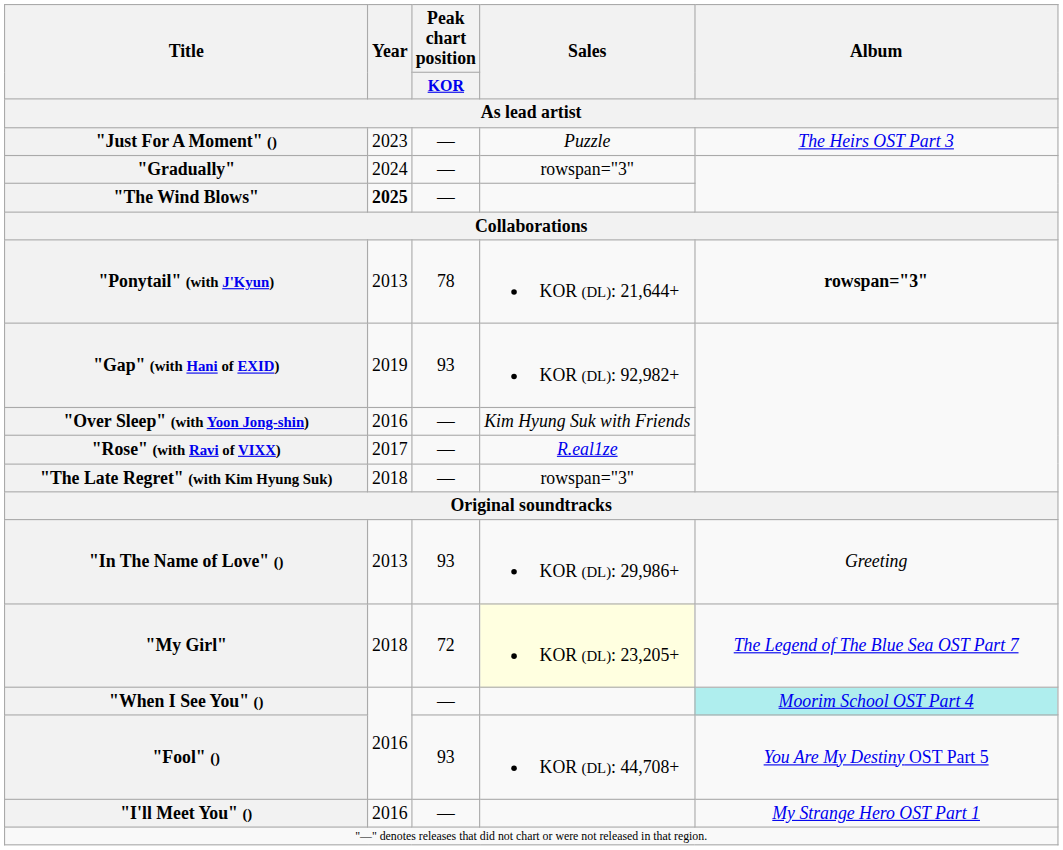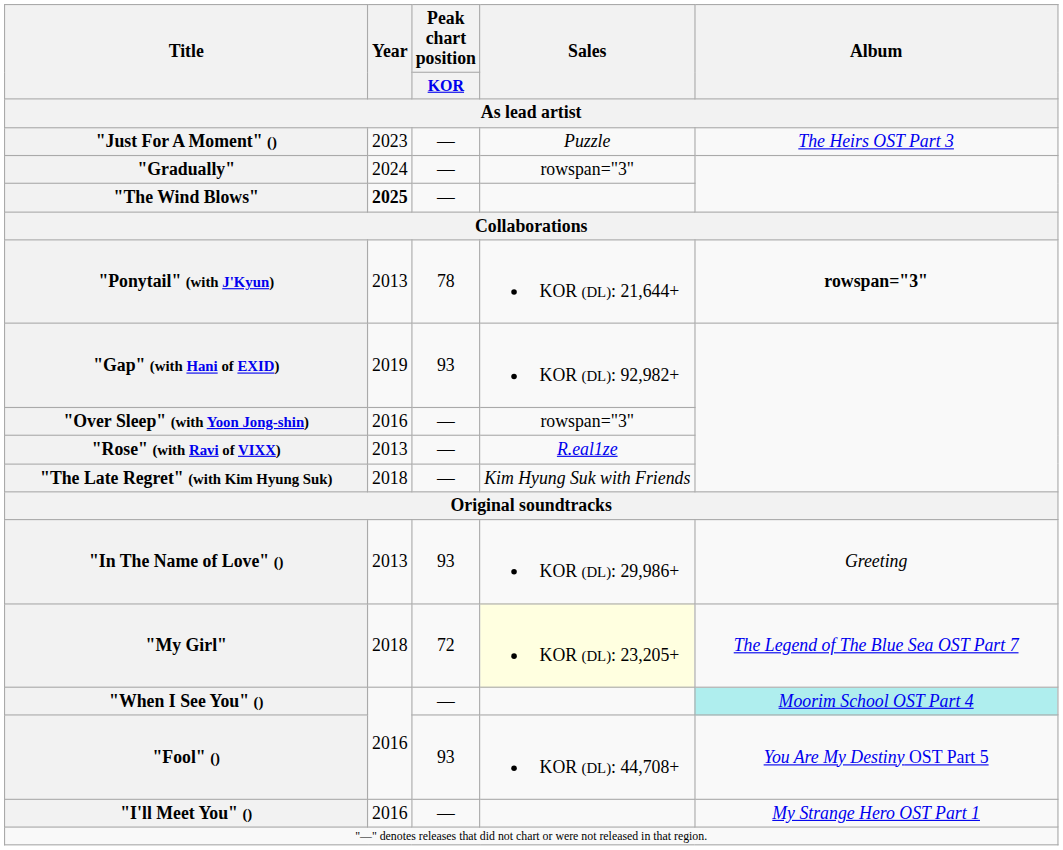(587, 421) Kim Hyung Suk with Friends -> (587, 421) rowspan="3"
(390, 449) 2017 -> (390, 449) 2013
(587, 477) rowspan="3" -> (587, 477) Kim Hyung Suk with Friends
